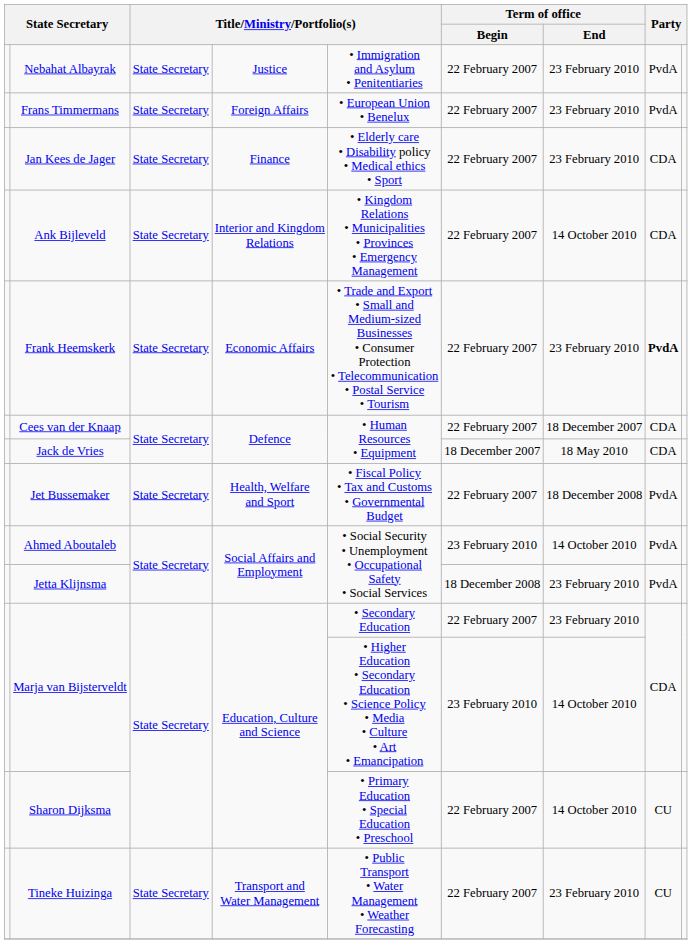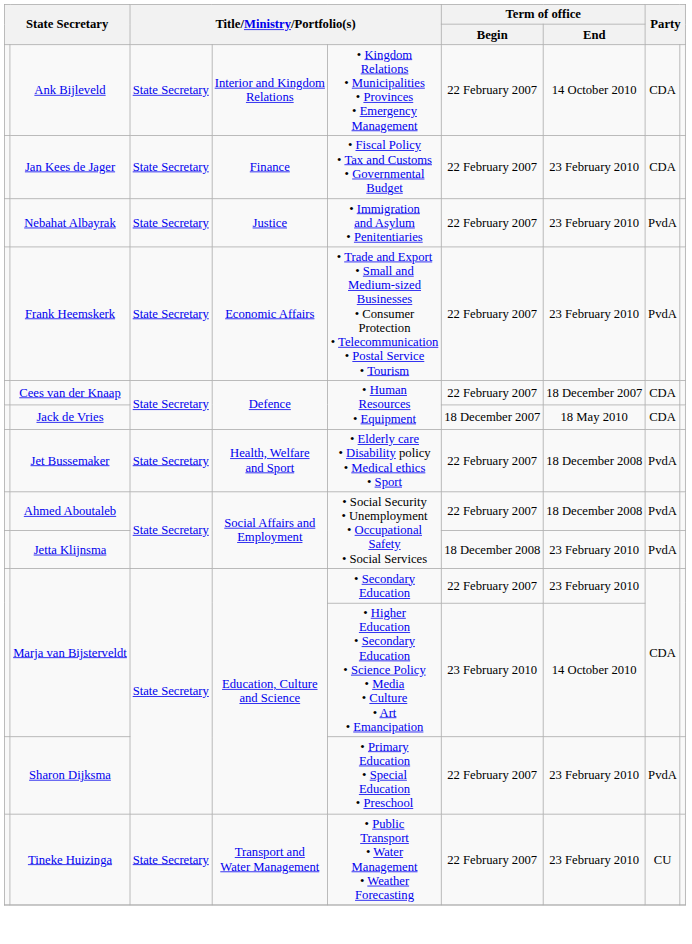rows swapped: (70, 235) <-> (70, 68)
- row: (70, 110)
(385, 158) • Elderly care • Disability policy • Medical ethics • Sport -> (385, 167) • Fiscal Policy • Tax and Customs • Governmental Budget
(663, 348) bold -> (663, 313) normal
(385, 494) • Fiscal Policy • Tax and Customs • Governmental Budget -> (385, 460) • Elderly care • Disability policy • Medical ethics • Sport
(492, 545) 23 February 2010 -> (492, 511) 22 February 2007
(594, 545) 14 October 2010 -> (594, 511) 18 December 2008
(594, 809) 14 October 2010 -> (594, 775) 23 February 2010
(663, 809) CU -> (663, 775) PvdA
